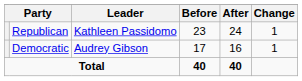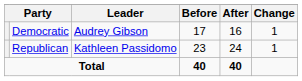rows swapped: (40, 31) <-> (40, 48)
